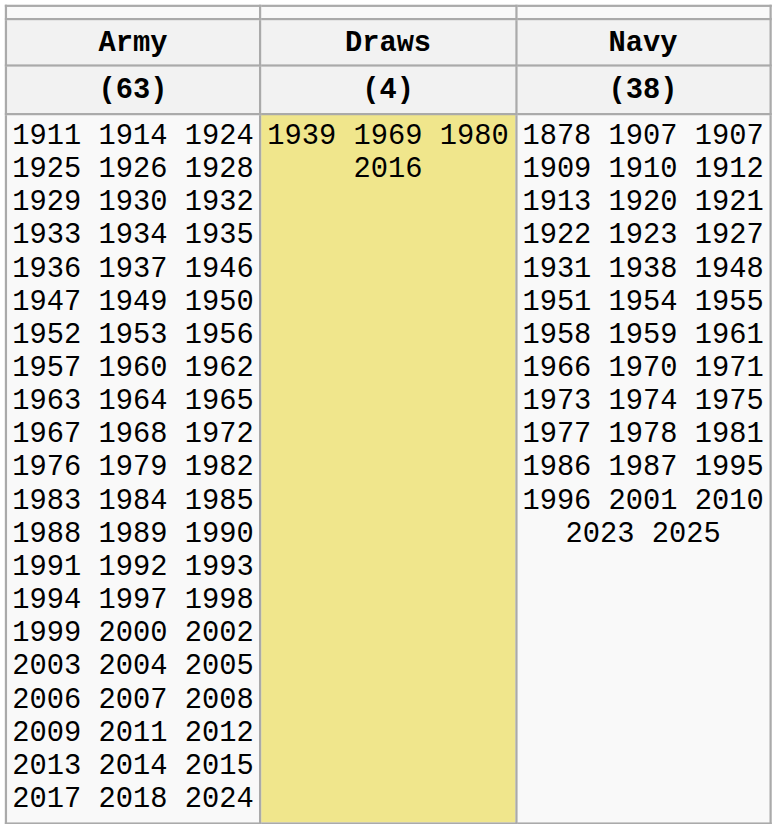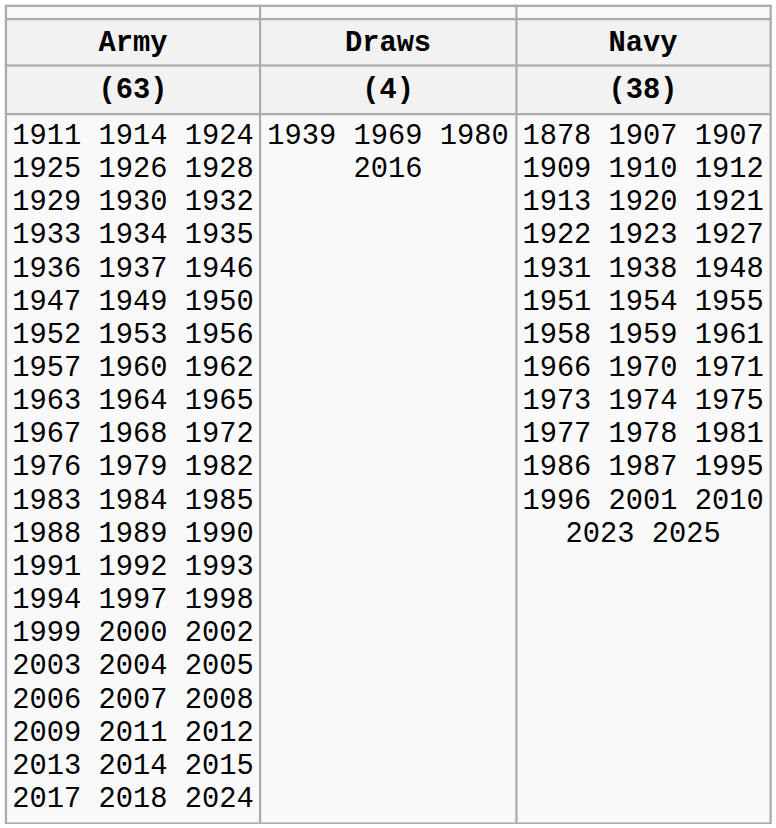(388, 153) khaki background -> (388, 153) no background
